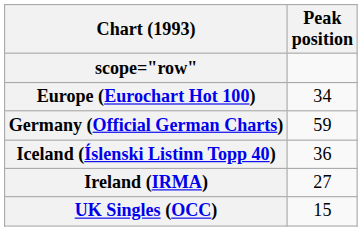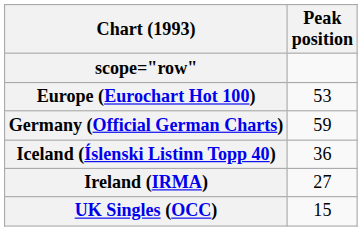(322, 96) 34 -> (322, 96) 53
